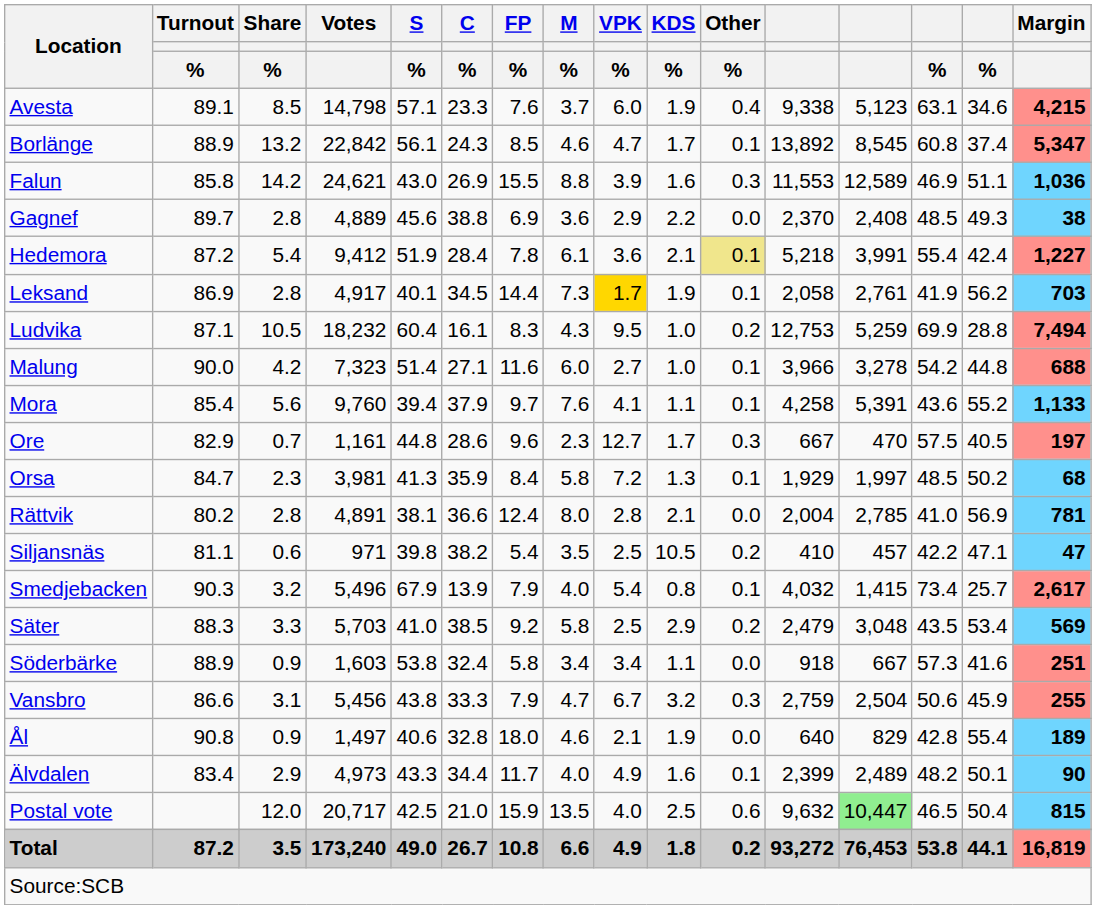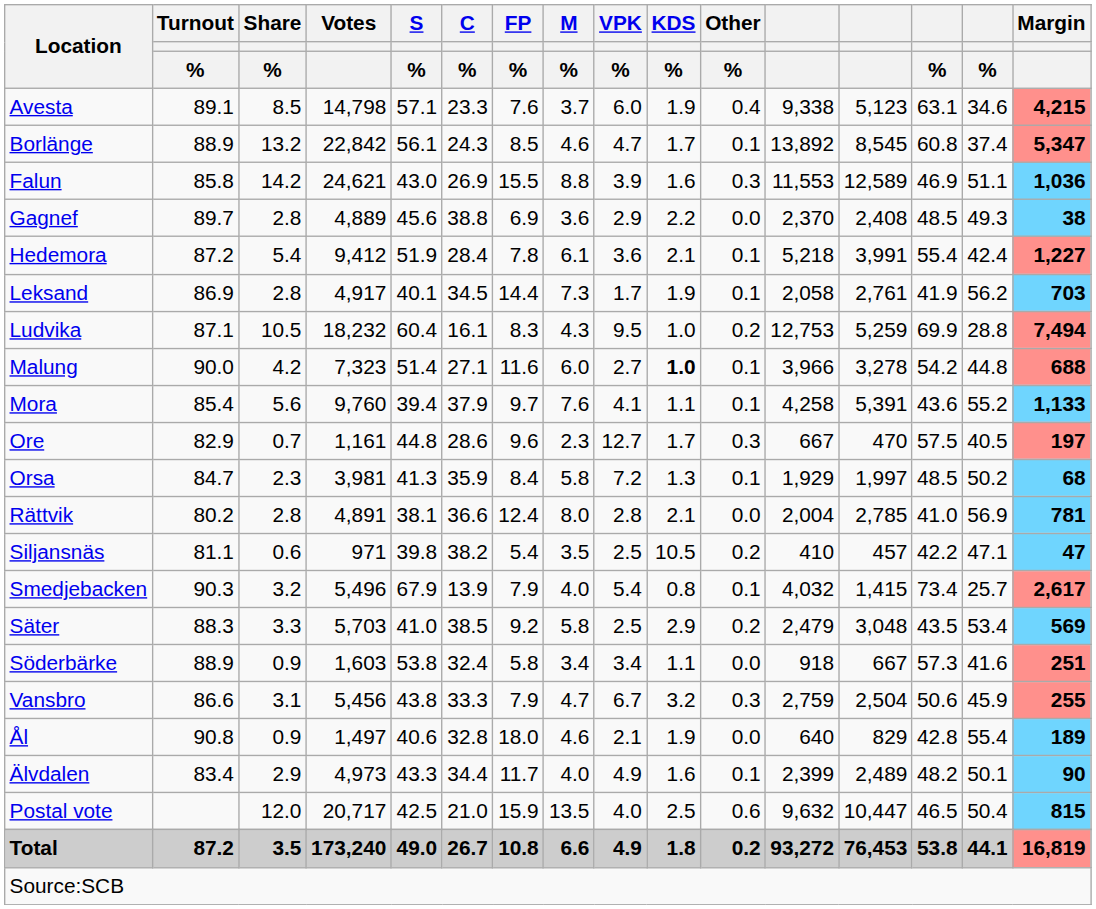(746, 255) khaki background -> (746, 255) no background
(627, 292) gold background -> (627, 292) no background
(681, 366) normal -> (681, 366) bold
(876, 811) lightgreen background -> (876, 811) no background
